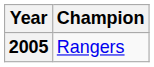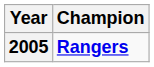(91, 47) normal -> (93, 47) bold
